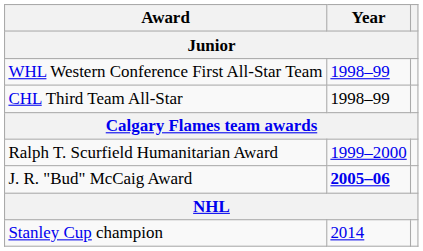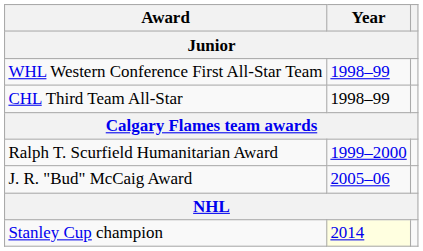(360, 179) bold -> (360, 179) normal
(347, 233) no background -> (347, 233) lightyellow background
